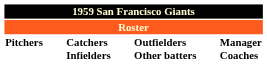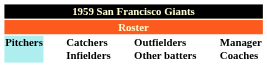(24, 42) no background -> (24, 42) paleturquoise background
